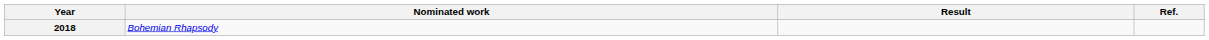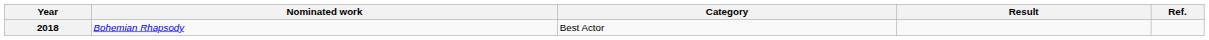+ column: (727, 12)
